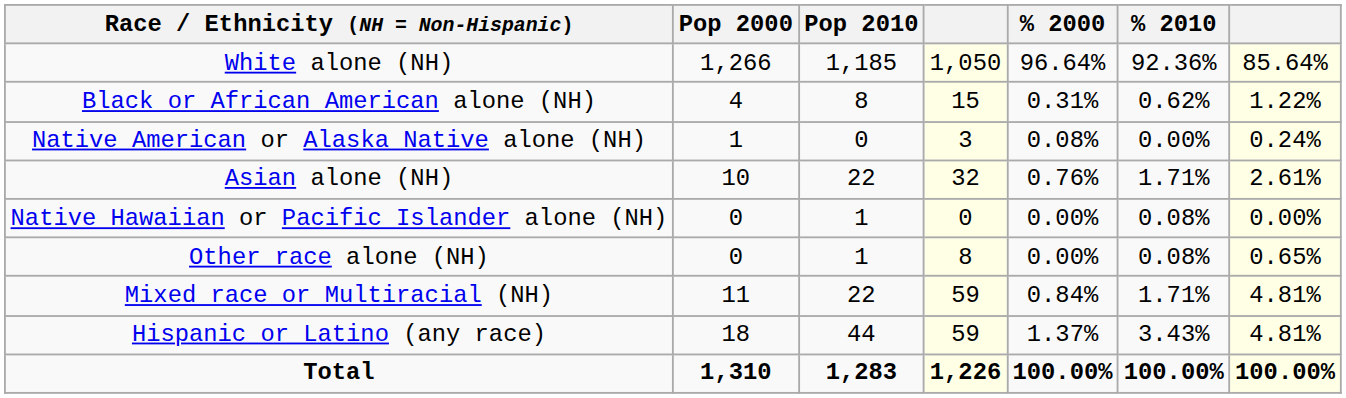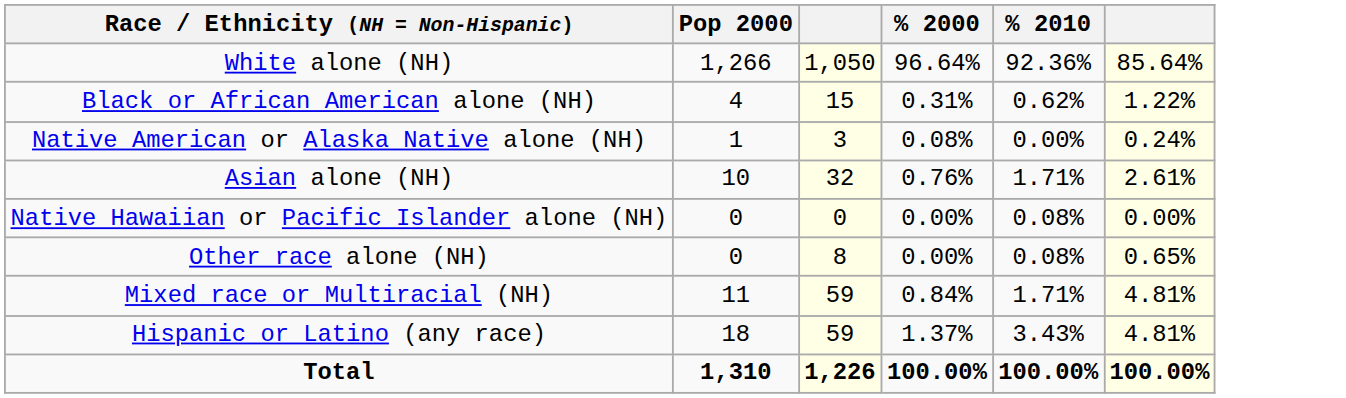- column: (861, 24)
